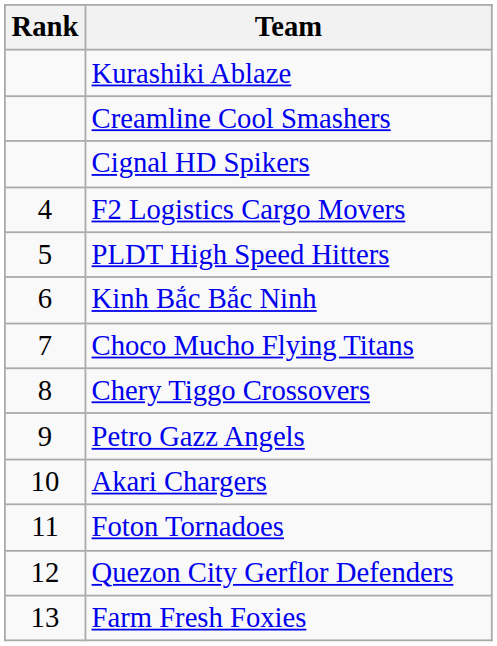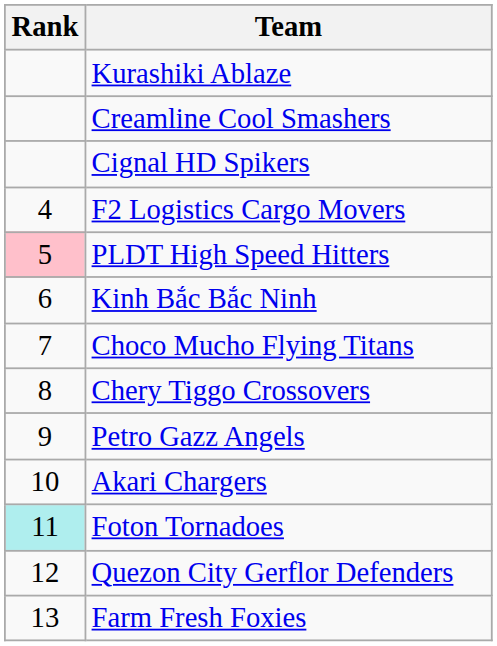(45, 254) no background -> (45, 254) pink background
(45, 526) no background -> (45, 526) paleturquoise background
